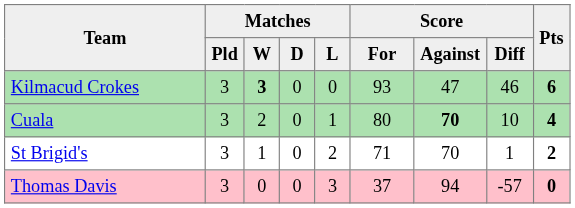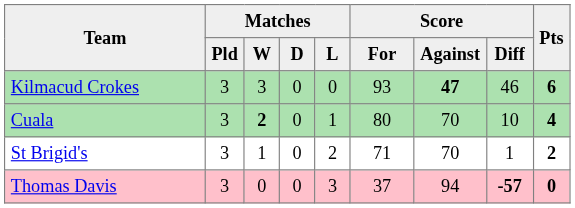(262, 87) bold -> (262, 87) normal
(450, 87) normal -> (450, 87) bold
(262, 120) normal -> (262, 120) bold
(450, 120) bold -> (450, 120) normal
(510, 186) normal -> (510, 186) bold
